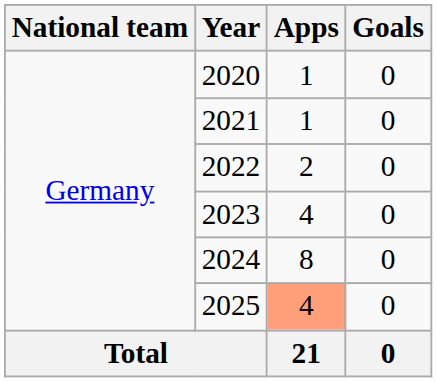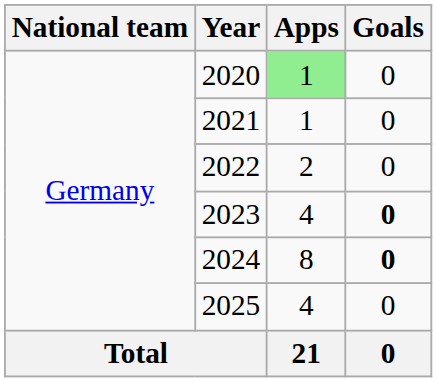(306, 74) no background -> (306, 74) lightgreen background
(388, 213) normal -> (388, 213) bold
(388, 259) normal -> (388, 259) bold
(306, 306) lightsalmon background -> (306, 306) no background
